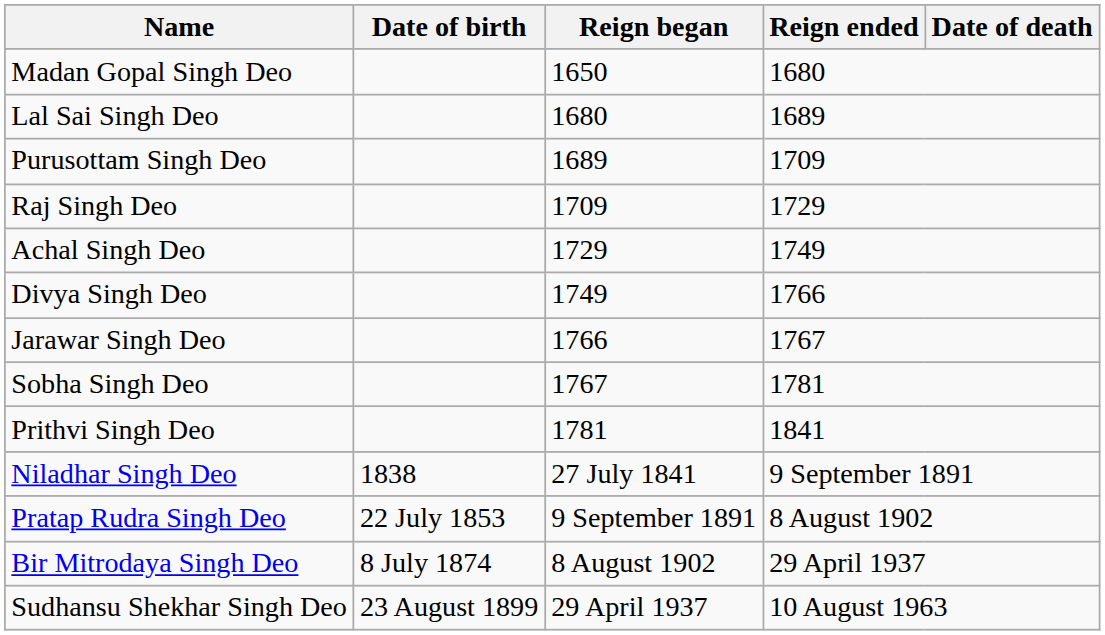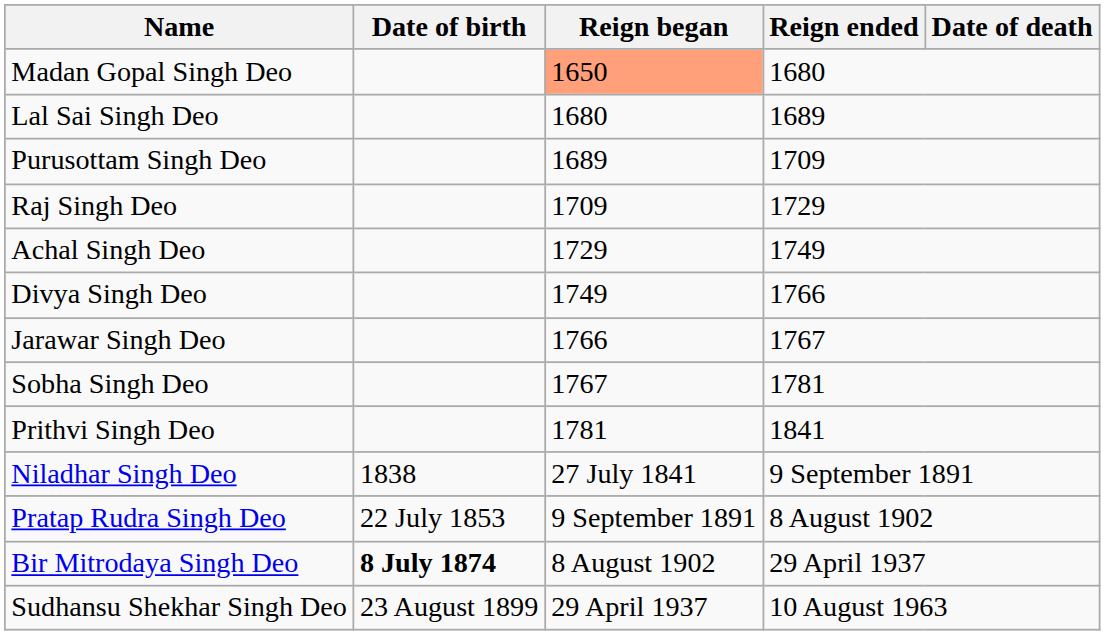(579, 71) no background -> (579, 71) lightsalmon background
(426, 562) normal -> (428, 562) bold
